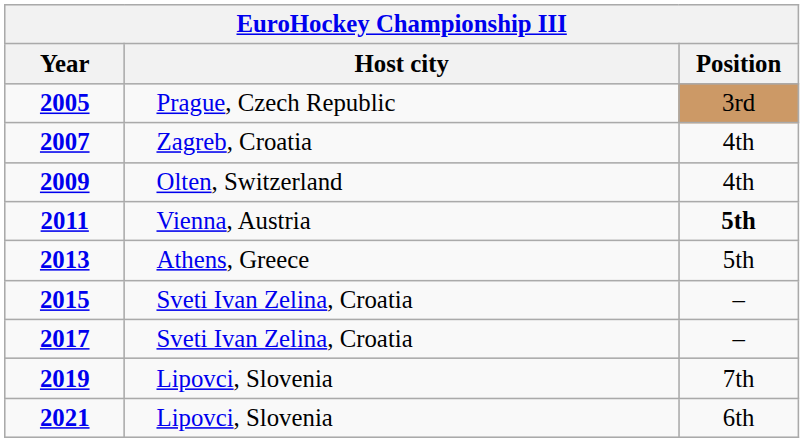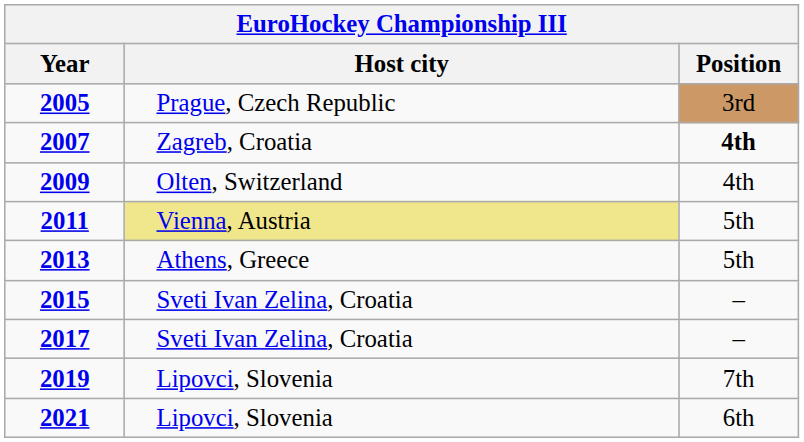(739, 142) normal -> (739, 142) bold
(234, 220) no background -> (234, 220) khaki background
(739, 220) bold -> (739, 220) normal
